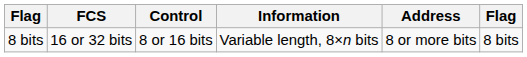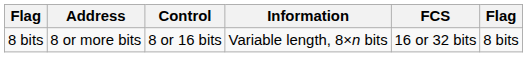columns swapped: (431, 16) <-> (91, 16)
